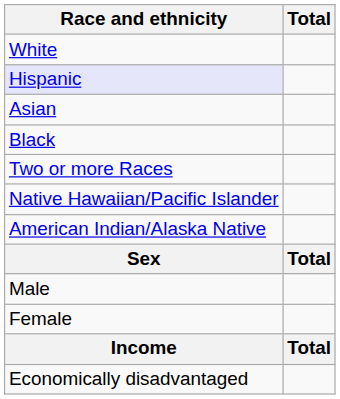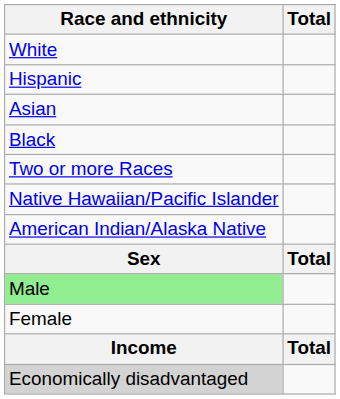(45, 79) lavender background -> (45, 79) no background
(29, 288) no background -> (29, 288) lightgreen background
(129, 378) no background -> (129, 378) lightgrey background
